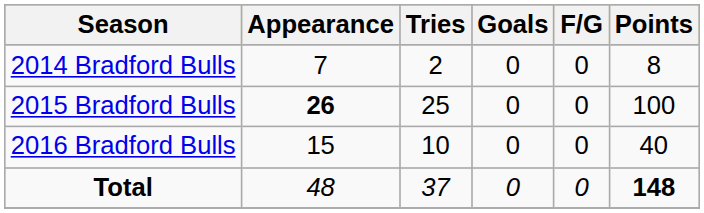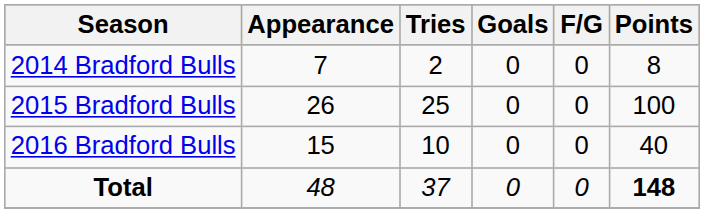(321, 106) bold -> (321, 106) normal
